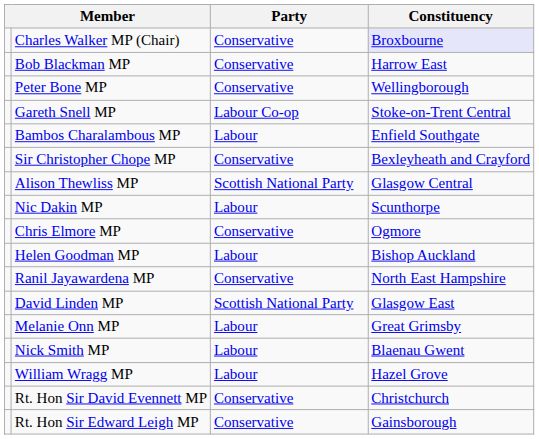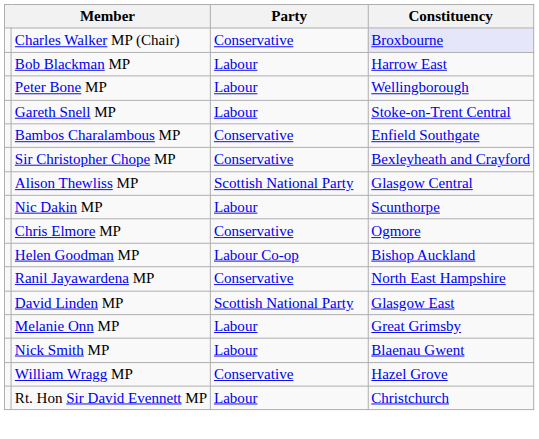(254, 64) Conservative -> (236, 64) Labour
(254, 87) Conservative -> (236, 87) Labour
(256, 111) Labour Co-op -> (236, 111) Labour
(236, 135) Labour -> (254, 135) Conservative
(236, 254) Labour -> (256, 254) Labour Co-op
(236, 374) Labour -> (254, 374) Conservative
(254, 398) Conservative -> (236, 398) Labour
- row: (107, 421)
